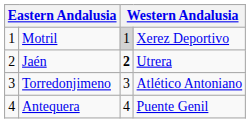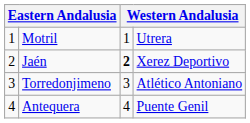(127, 38) lightgrey background -> (127, 38) no background
(183, 38) Xerez Deportivo -> (154, 38) Utrera
(154, 61) Utrera -> (183, 61) Xerez Deportivo
